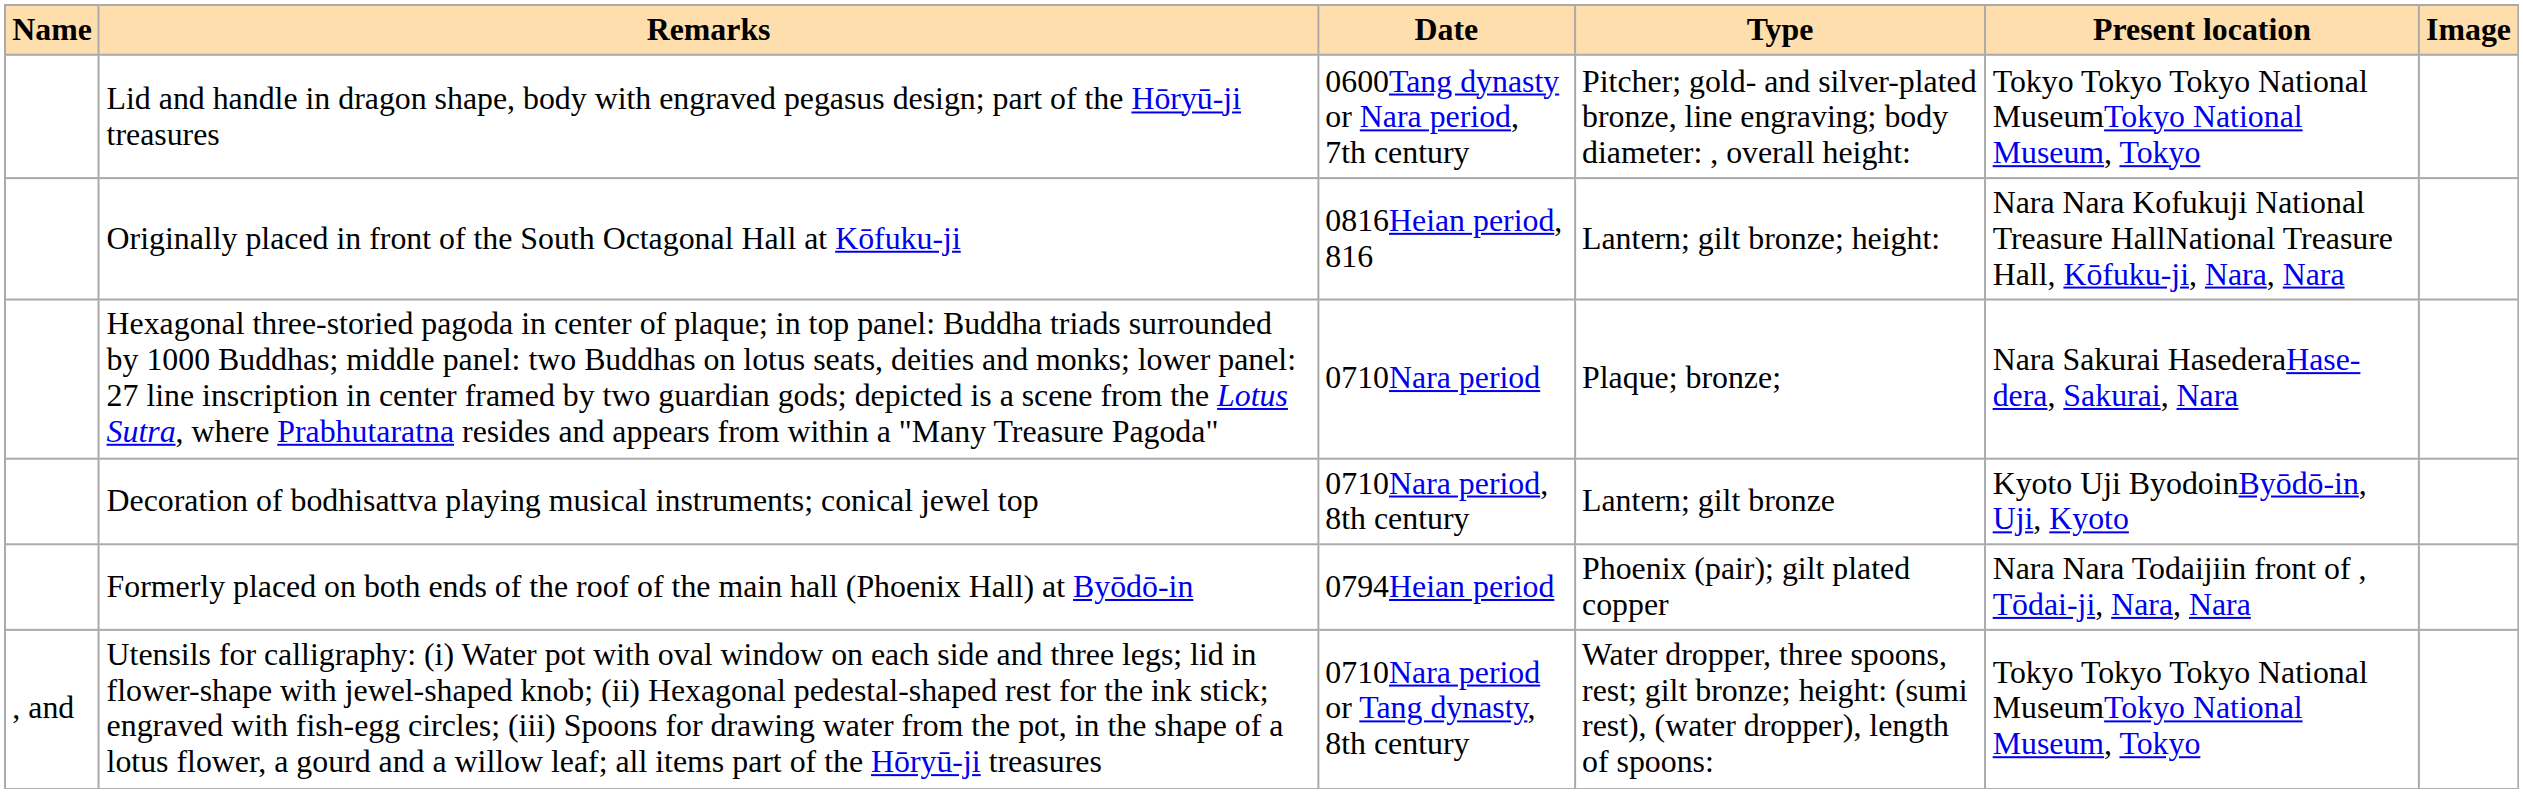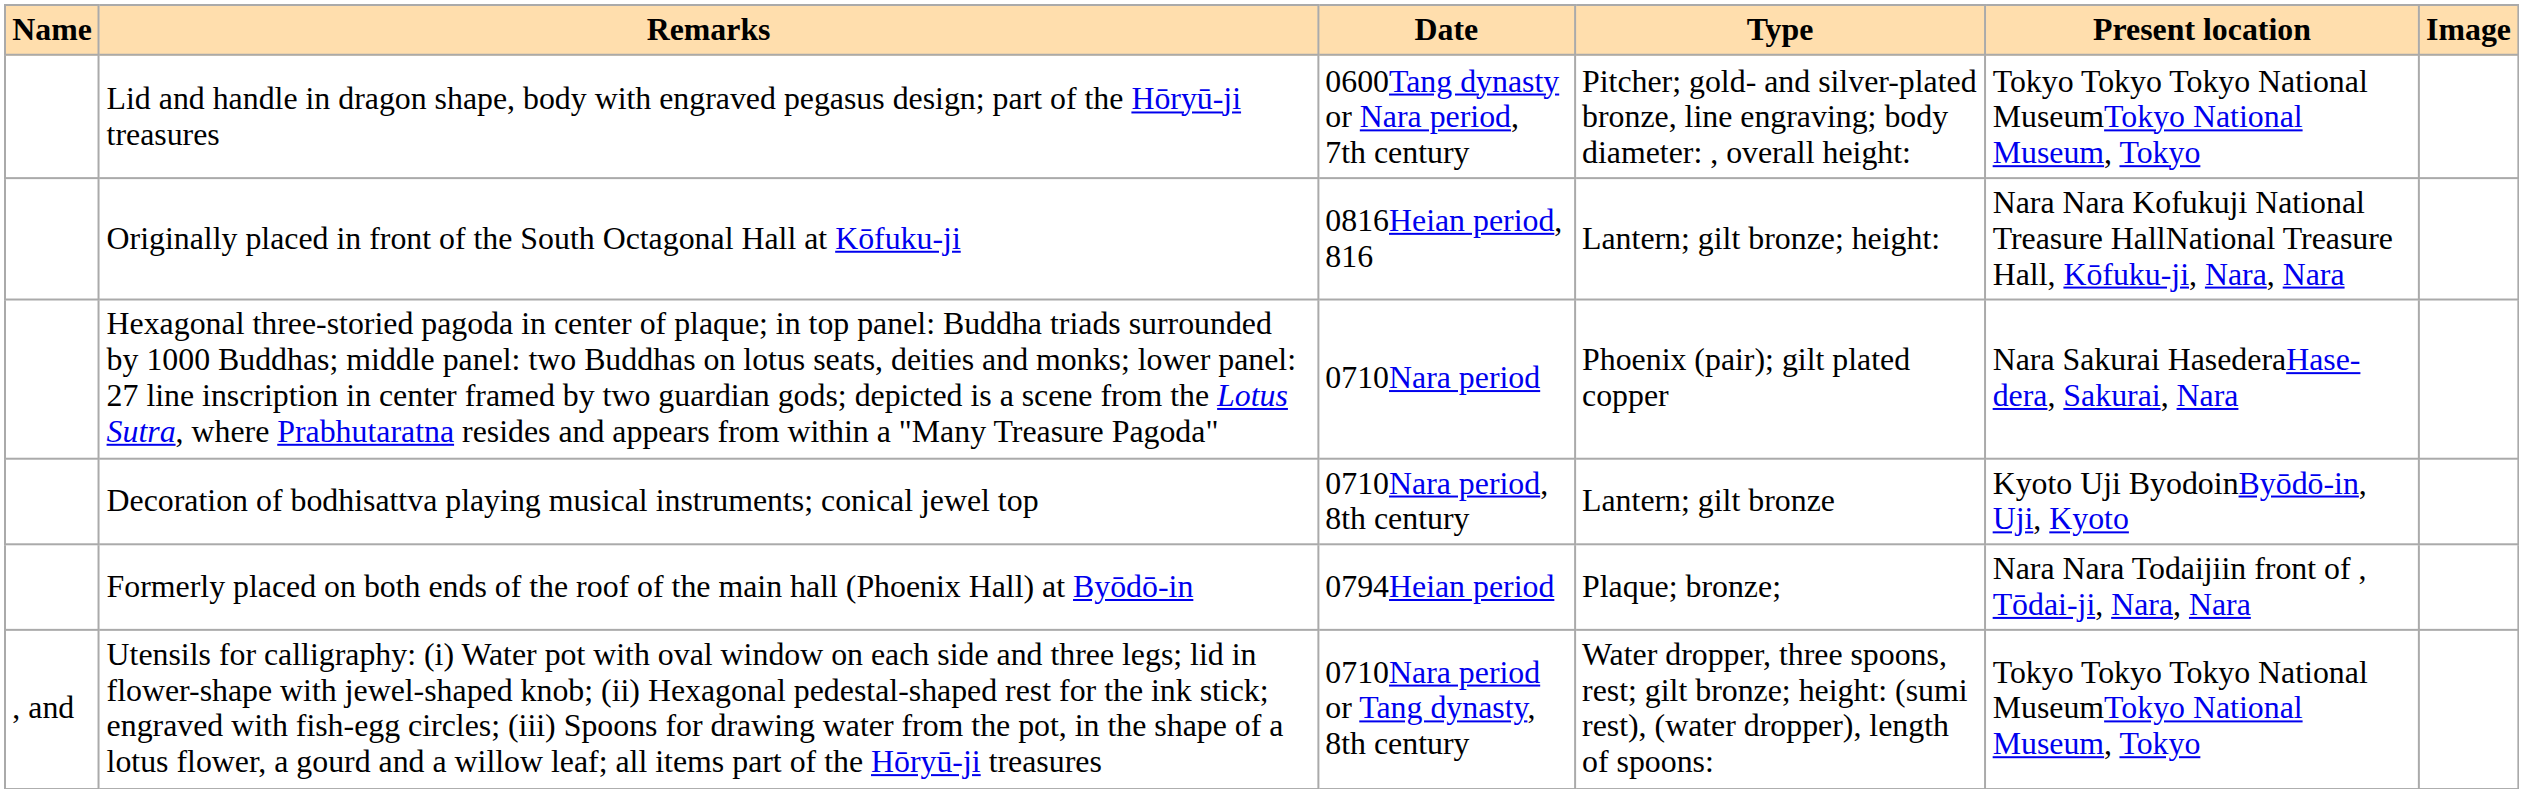(1682, 378) Plaque; bronze; -> (1746, 378) Phoenix (pair); gilt plated copper
(1746, 586) Phoenix (pair); gilt plated copper -> (1682, 586) Plaque; bronze;
